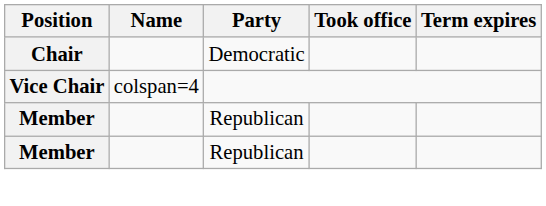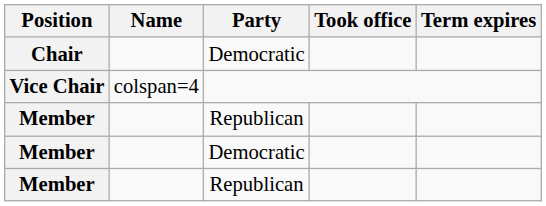+ row: (57, 151)
